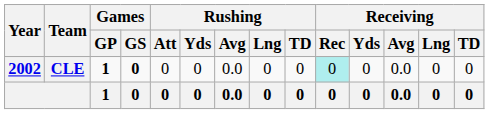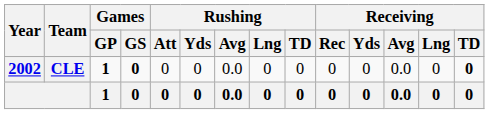(332, 69) paleturquoise background -> (332, 69) no background
(469, 69) normal -> (469, 69) bold
